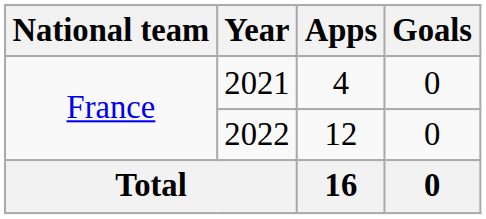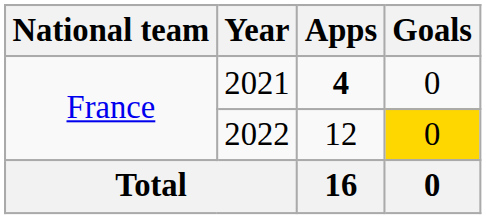(341, 82) normal -> (341, 82) bold
(432, 133) no background -> (432, 133) gold background
